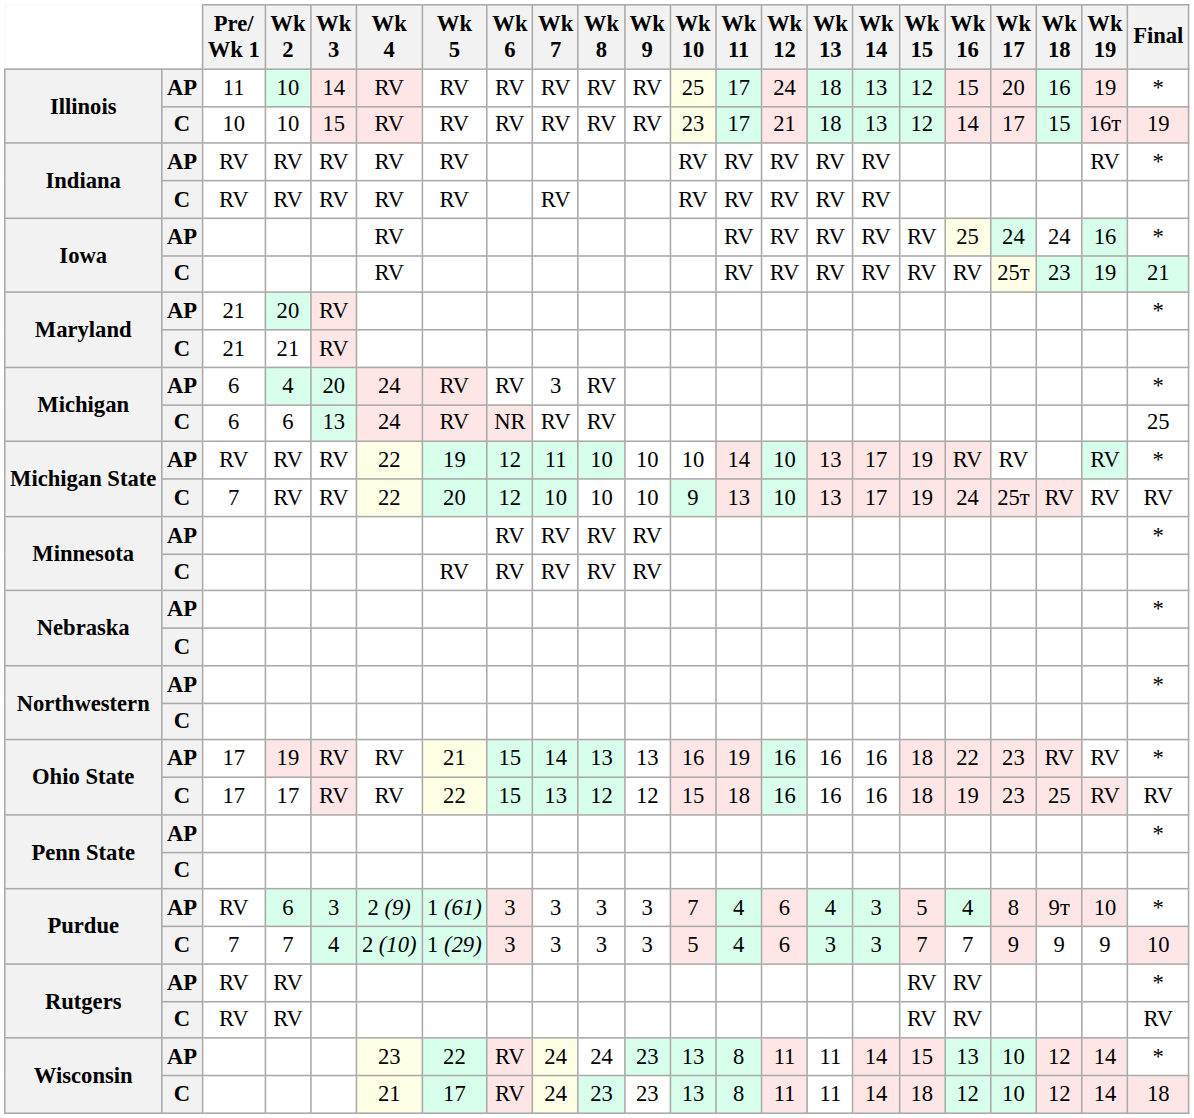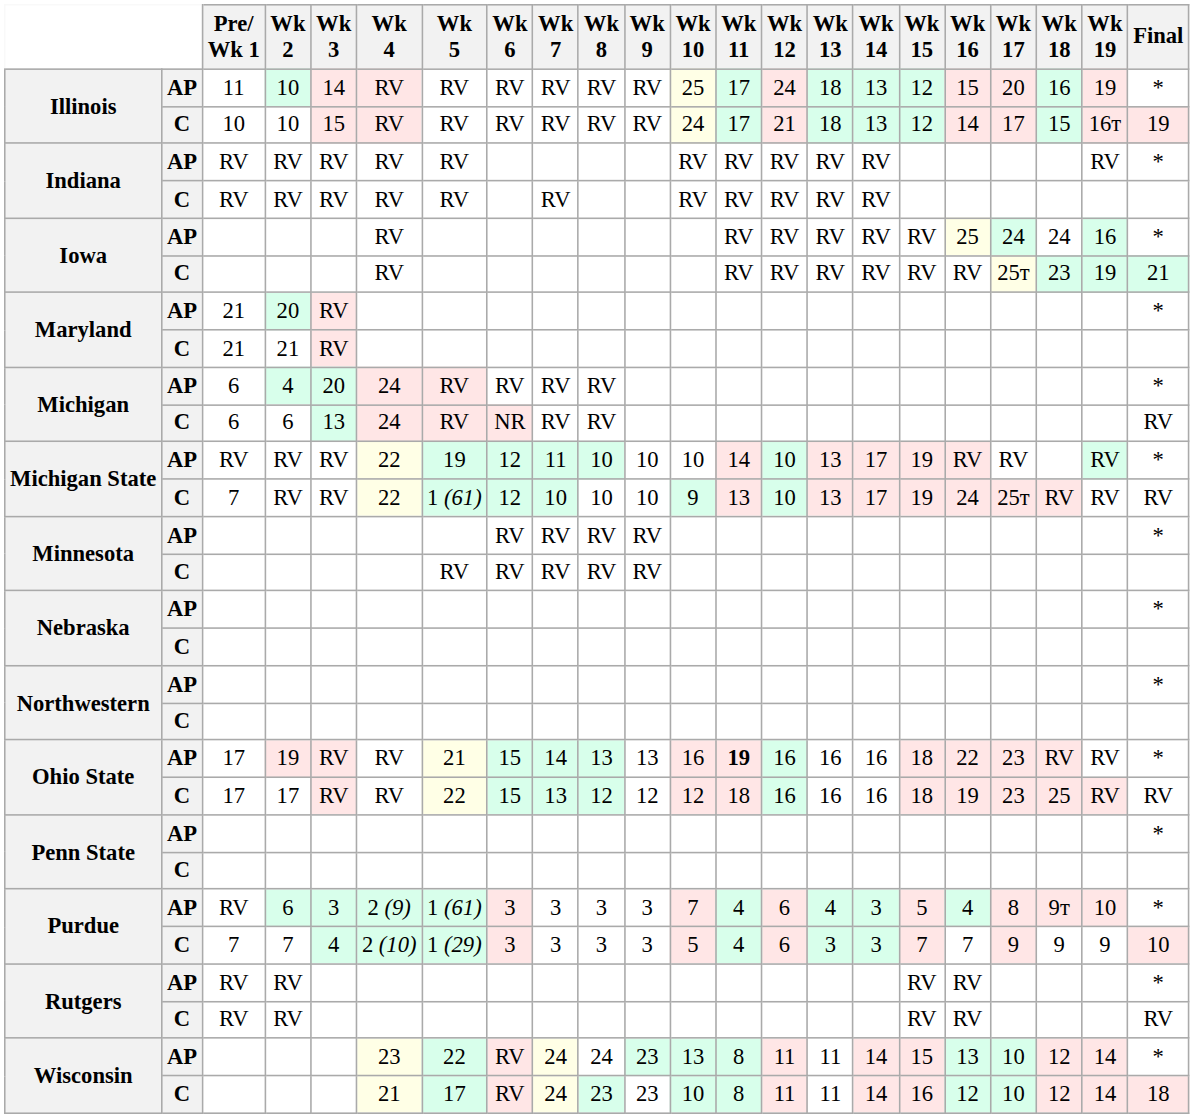(693, 124) 23 -> (693, 124) 24
(556, 385) 3 -> (556, 385) RV
(1158, 423) 25 -> (1158, 423) RV
(454, 497) 20 -> (454, 497) 1 (61)
(739, 758) normal -> (739, 758) bold
(693, 795) 15 -> (693, 795) 12
(693, 1094) 13 -> (693, 1094) 10
(922, 1094) 18 -> (922, 1094) 16
